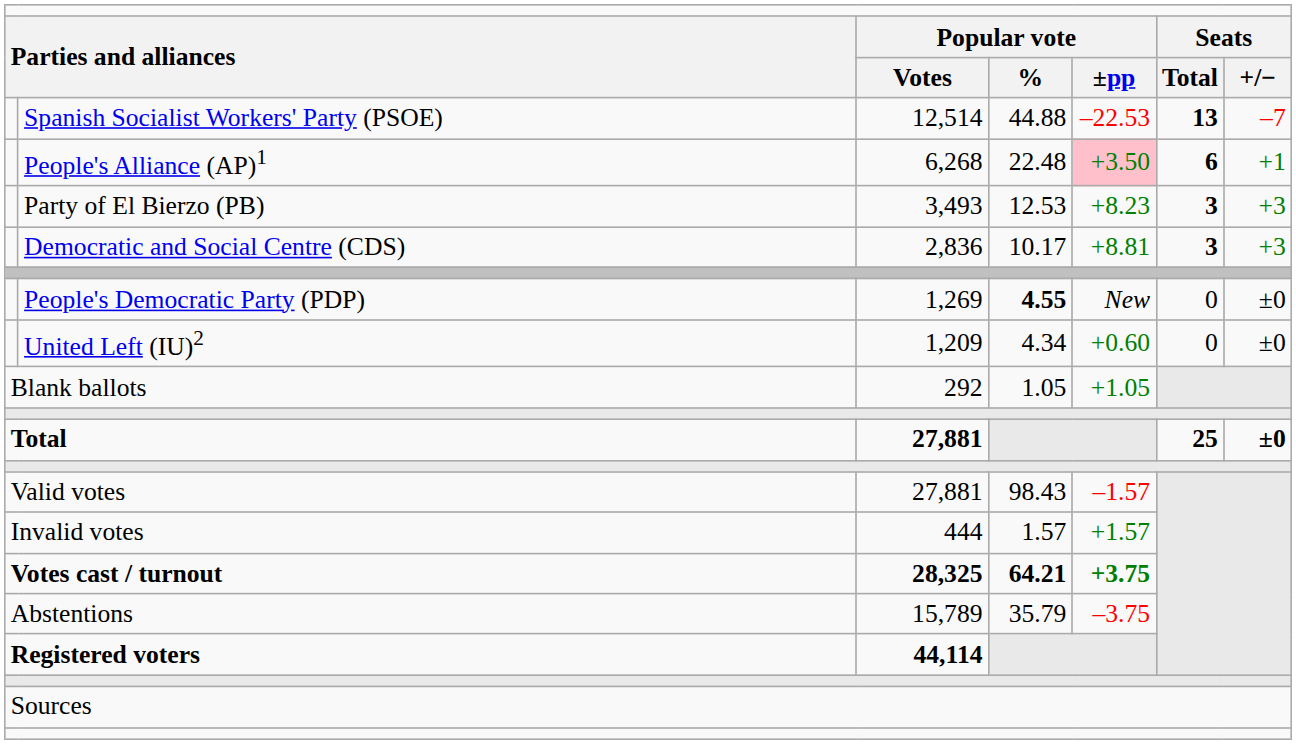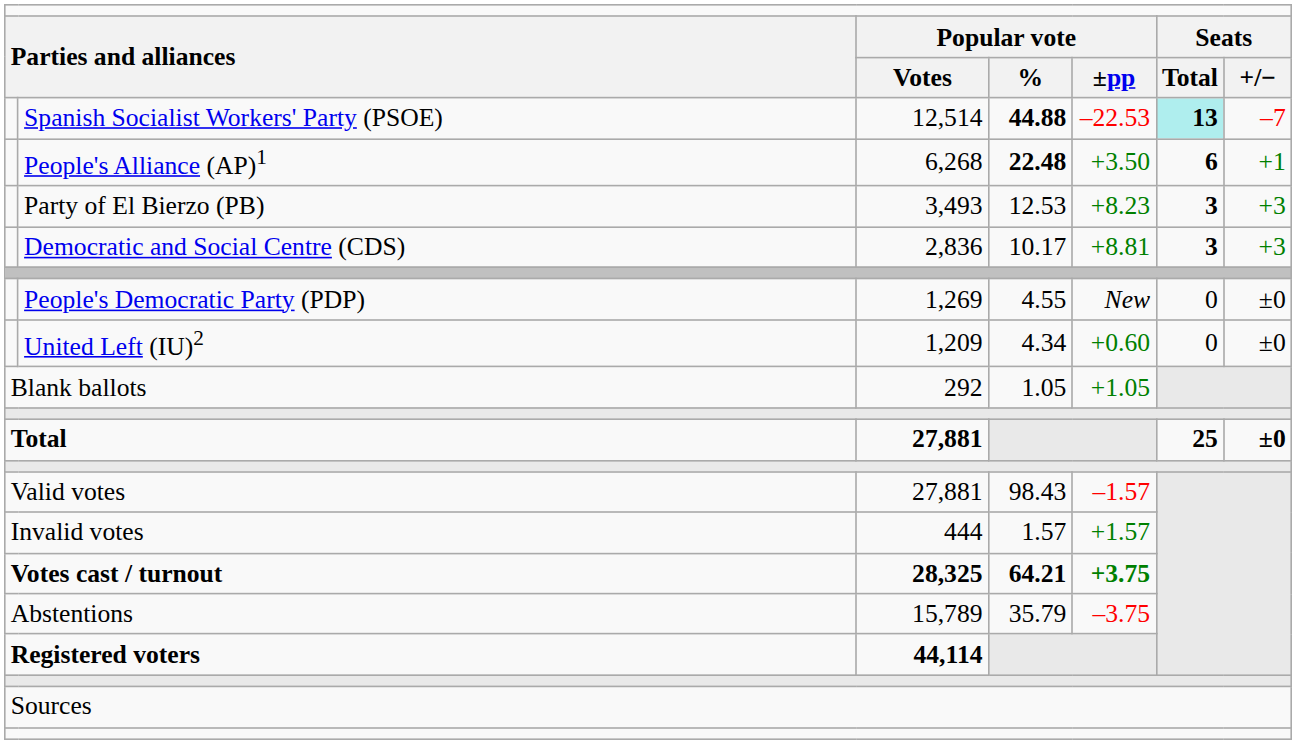(1038, 117) normal -> (1038, 117) bold
(1205, 117) no background -> (1205, 117) paleturquoise background
(1038, 161) normal -> (1038, 161) bold
(1120, 161) pink background -> (1120, 161) no background
(1044, 298) bold -> (1044, 298) normal
